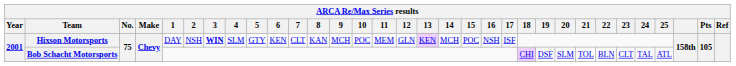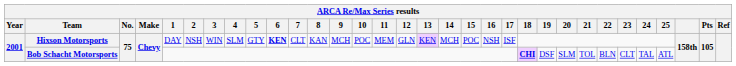(215, 40) bold -> (214, 40) normal
(278, 40) normal -> (278, 40) bold
(527, 54) normal -> (527, 54) bold
